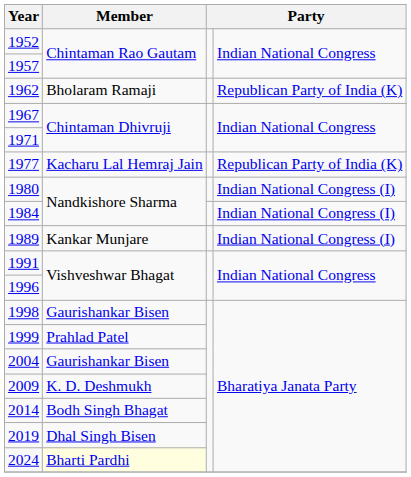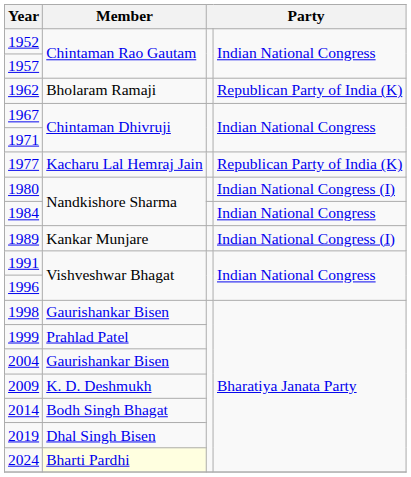(306, 213) Indian National Congress (I) -> (296, 213) Indian National Congress
